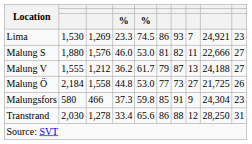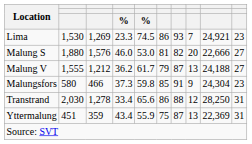(193, 52) 11 -> (193, 52) 20
- row: (27, 84)
+ row: (32, 115)
